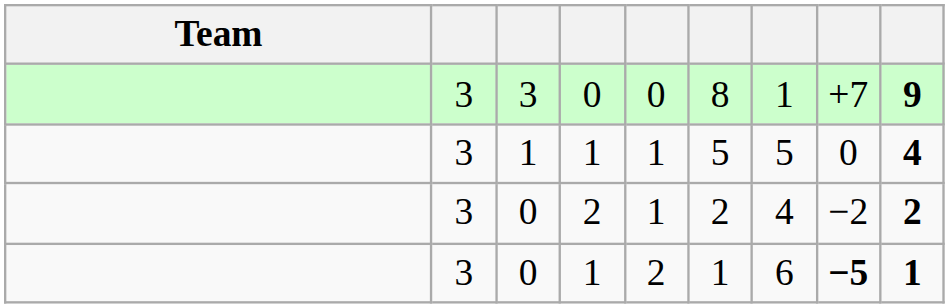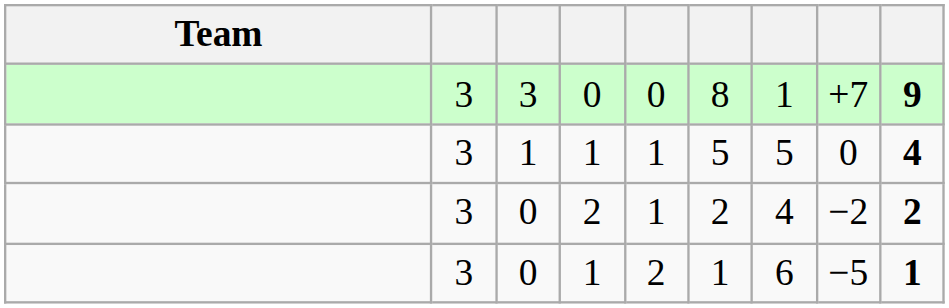(848, 271) bold -> (848, 271) normal
